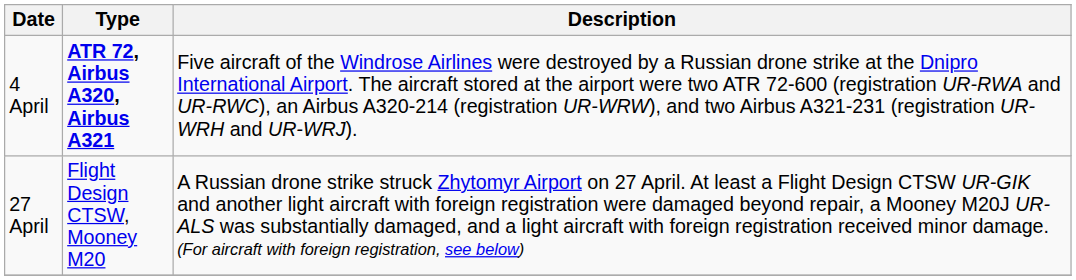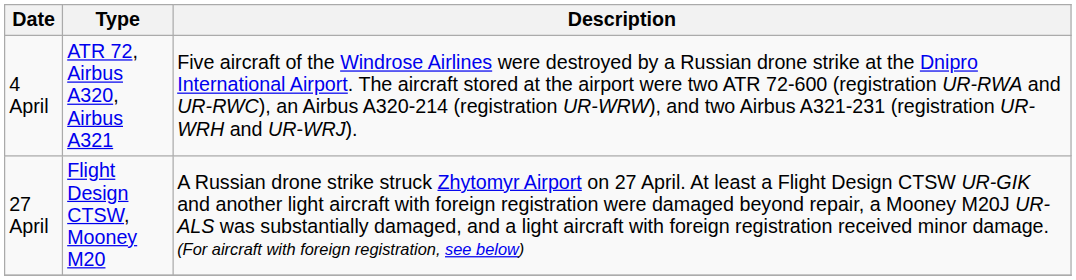(103, 95) bold -> (103, 95) normal
